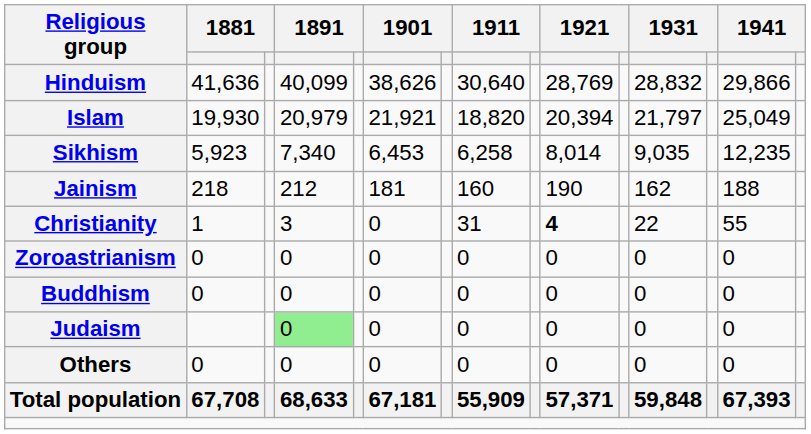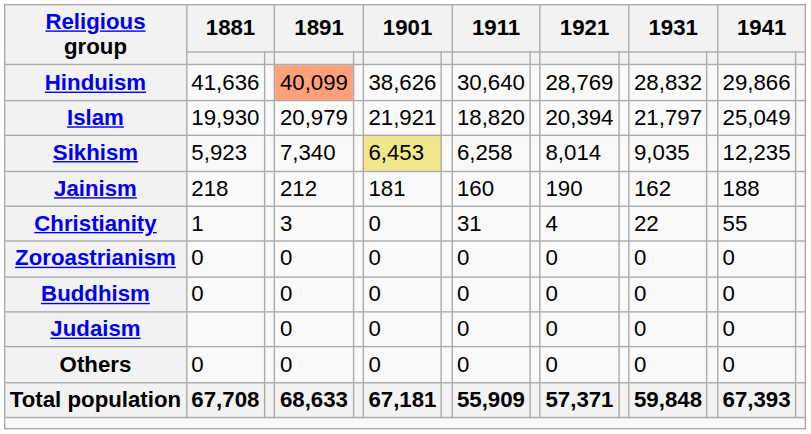(314, 82) no background -> (314, 82) lightsalmon background
(396, 152) no background -> (396, 152) khaki background
(552, 223) bold -> (552, 223) normal
(286, 329) lightgreen background -> (286, 329) no background
